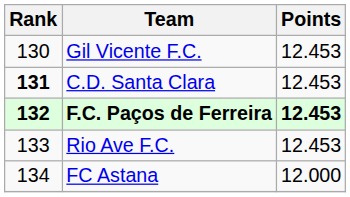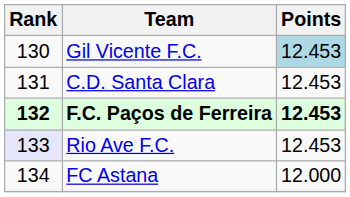(311, 51) no background -> (311, 51) lightblue background
(33, 82) bold -> (33, 82) normal
(33, 144) no background -> (33, 144) lavender background
